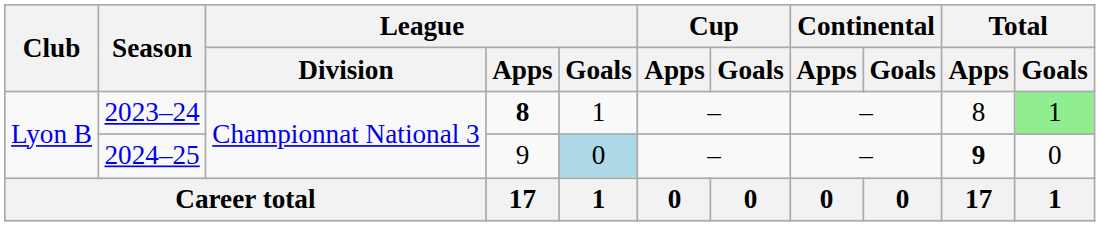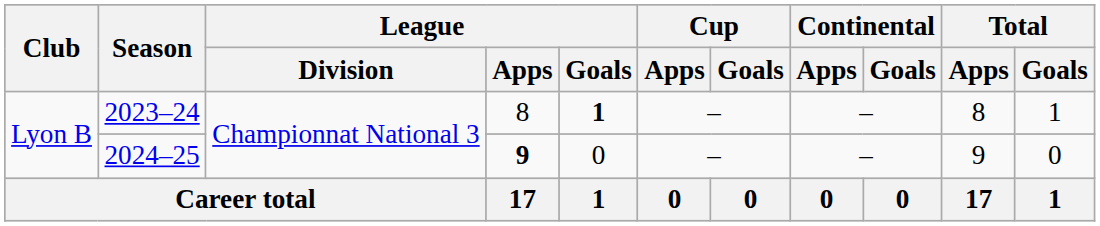(522, 112) bold -> (522, 112) normal
(598, 112) normal -> (598, 112) bold
(1055, 112) lightgreen background -> (1055, 112) no background
(522, 155) normal -> (522, 155) bold
(598, 155) lightblue background -> (598, 155) no background
(979, 155) bold -> (979, 155) normal
